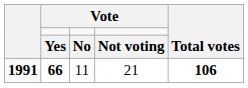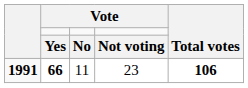(131, 70) 21 -> (131, 70) 23
